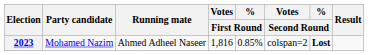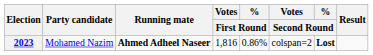(162, 43) normal -> (164, 43) bold
(250, 43) 0.85% -> (254, 43) 0.86%
